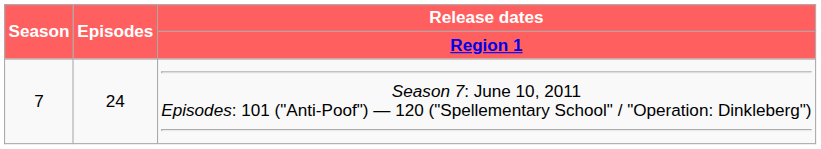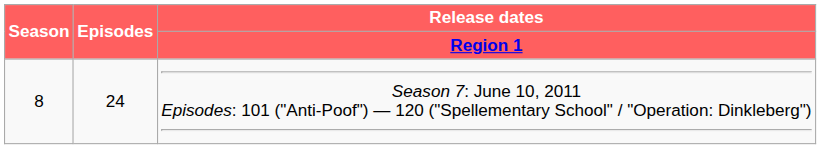(39, 101) 7 -> (39, 101) 8
